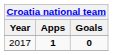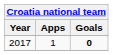(53, 43) bold -> (53, 43) normal
